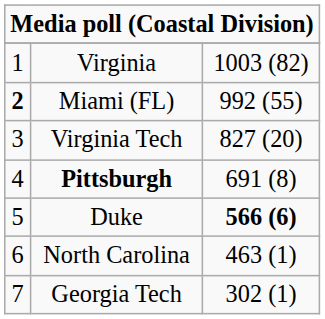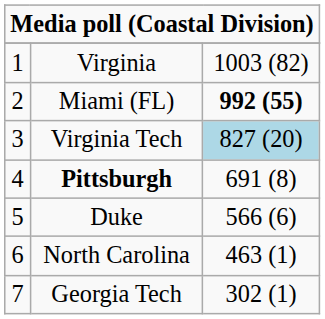(18, 101) bold -> (18, 101) normal
(261, 101) normal -> (261, 101) bold
(261, 139) no background -> (261, 139) lightblue background
(261, 216) bold -> (261, 216) normal
